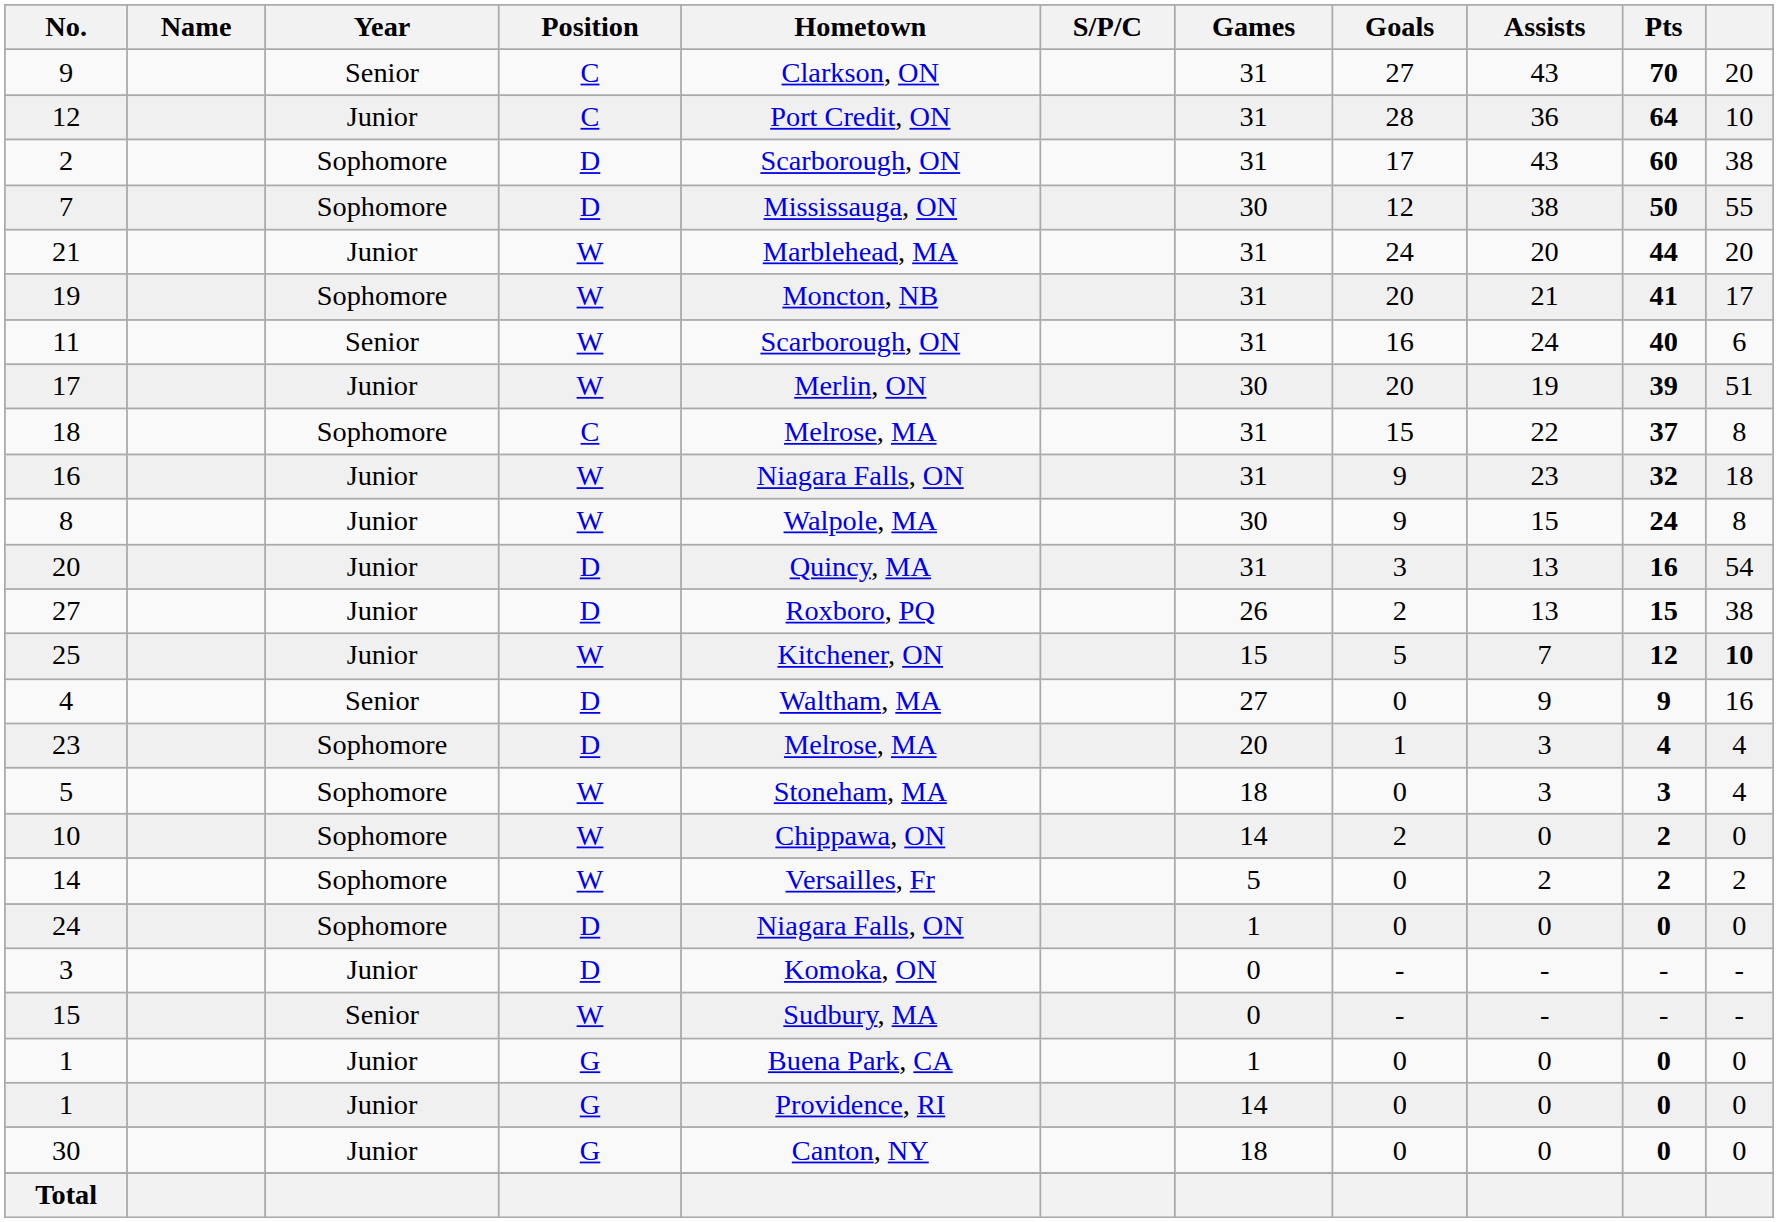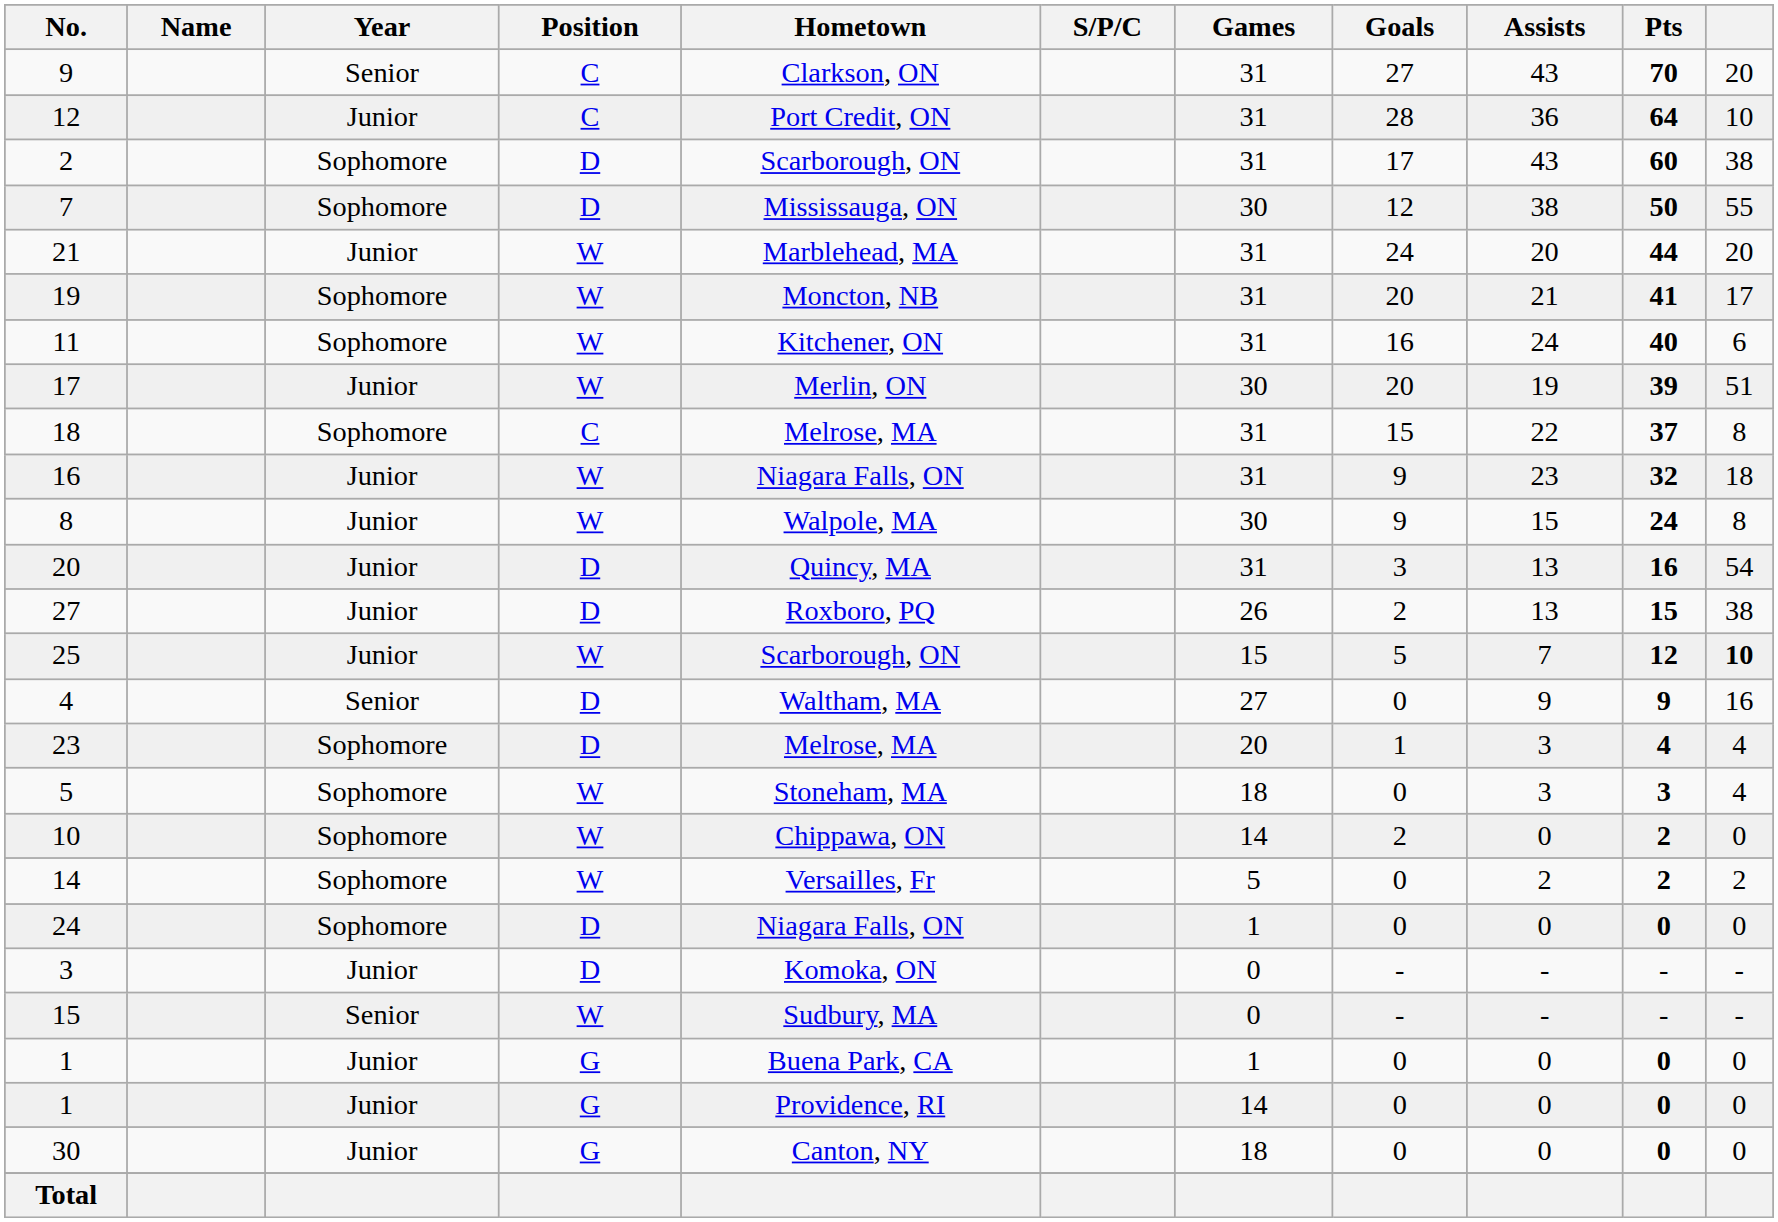(382, 341) Senior -> (382, 341) Sophomore
(860, 341) Scarborough, ON -> (860, 341) Kitchener, ON
(860, 655) Kitchener, ON -> (860, 655) Scarborough, ON
